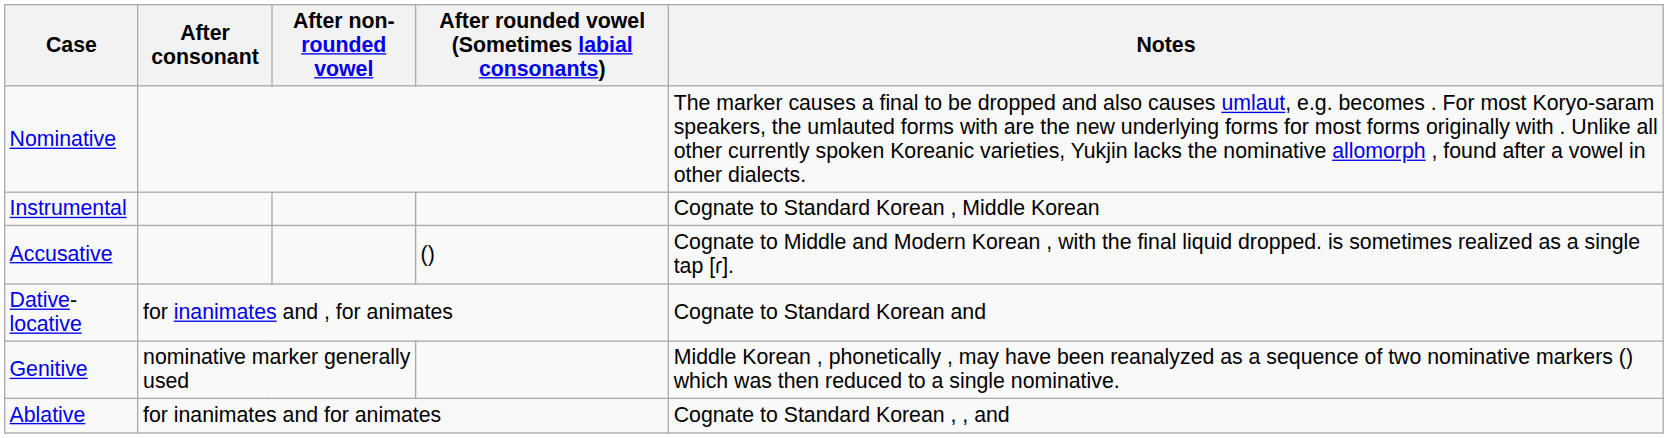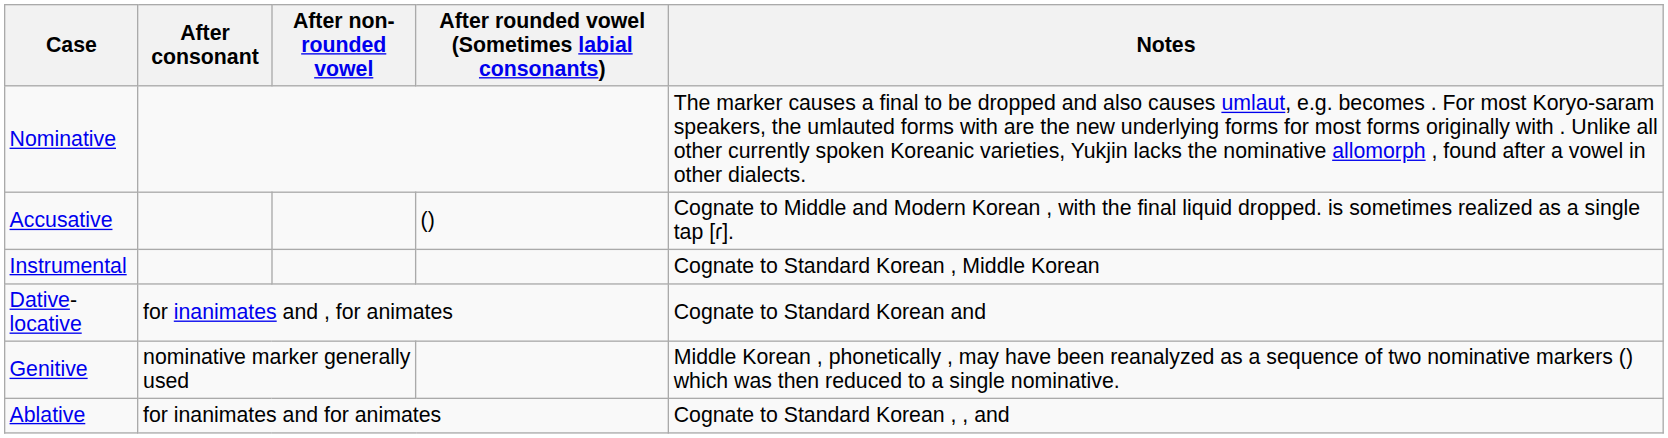rows swapped: (61, 254) <-> (68, 208)
